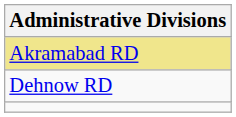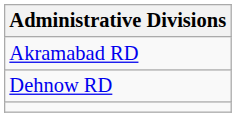(74, 53) khaki background -> (74, 53) no background
